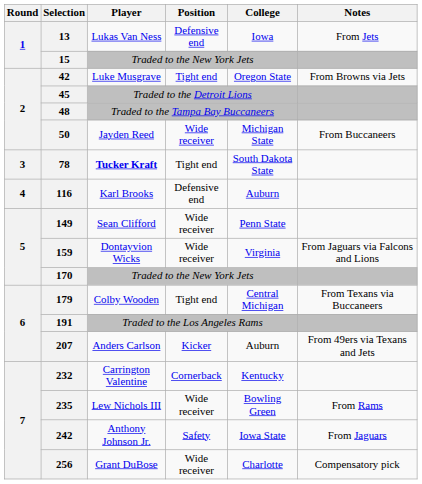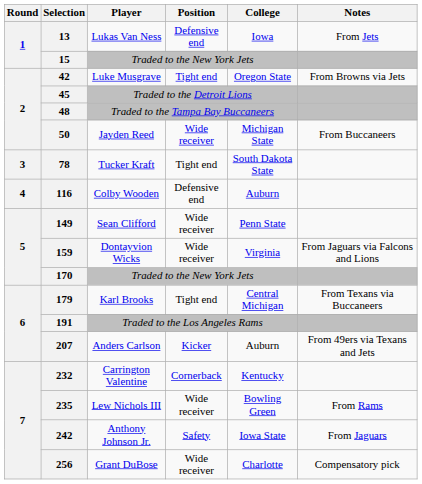(126, 164) bold -> (126, 164) normal
(126, 194) Karl Brooks -> (126, 194) Colby Wooden
(126, 299) Colby Wooden -> (126, 299) Karl Brooks
